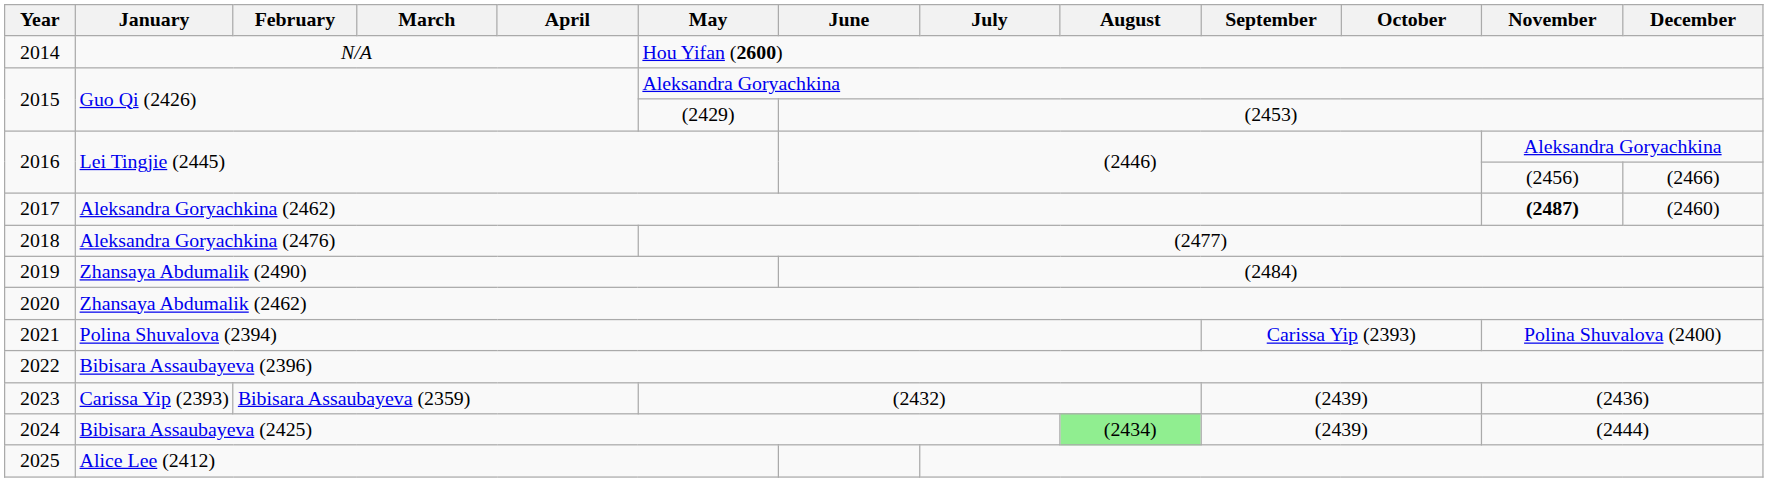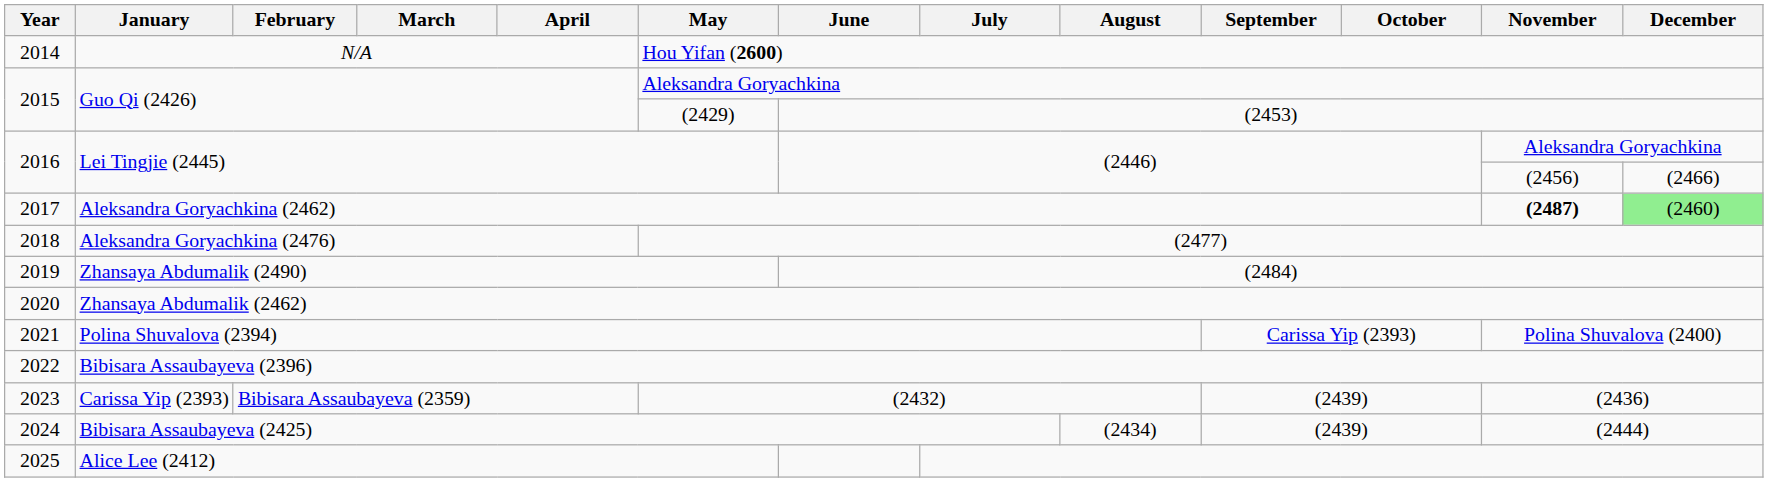(1693, 209) no background -> (1693, 209) lightgreen background
(1130, 429) lightgreen background -> (1130, 429) no background
